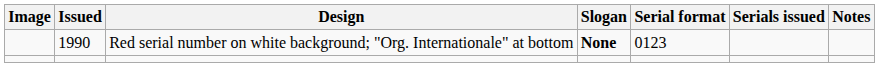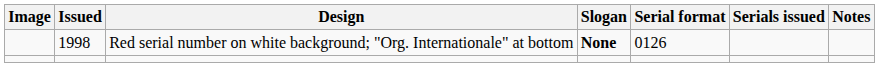(74, 42) 1990 -> (74, 42) 1998
(650, 42) 0123 -> (650, 42) 0126
